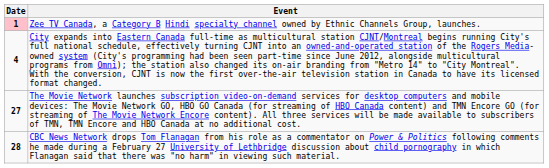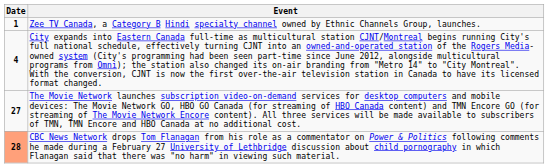(16, 24) pink background -> (16, 24) no background
(16, 147) no background -> (16, 147) lightsalmon background
